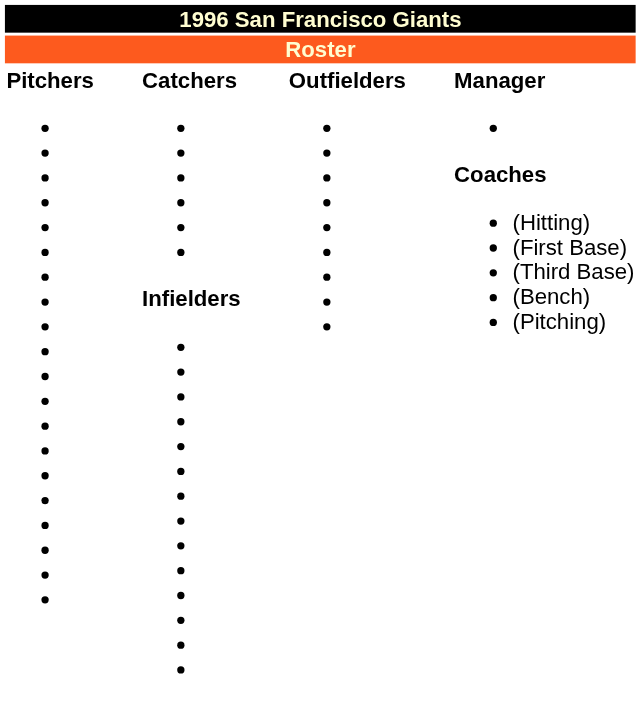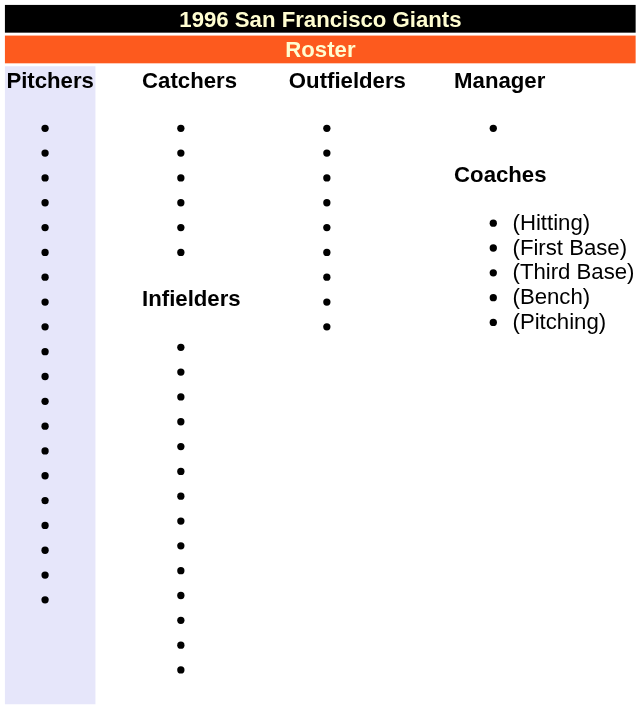(50, 339) no background -> (50, 339) lavender background
